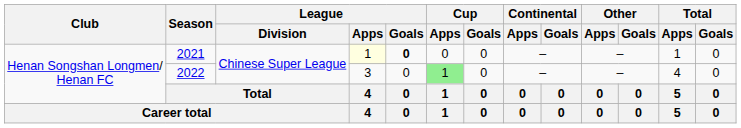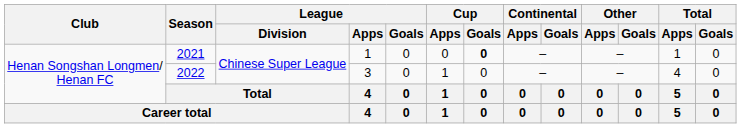(368, 53) lightyellow background -> (368, 53) no background
(406, 53) bold -> (406, 53) normal
(484, 53) normal -> (484, 53) bold
(445, 73) lightgreen background -> (445, 73) no background
